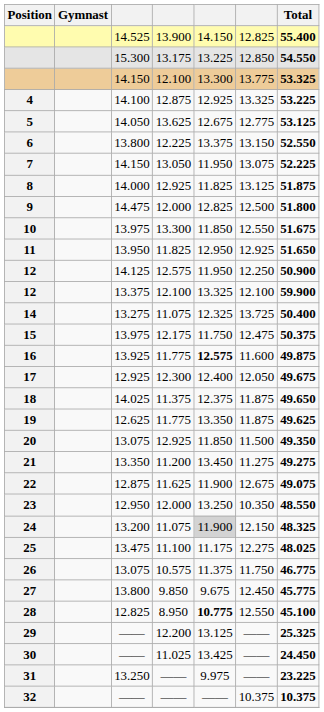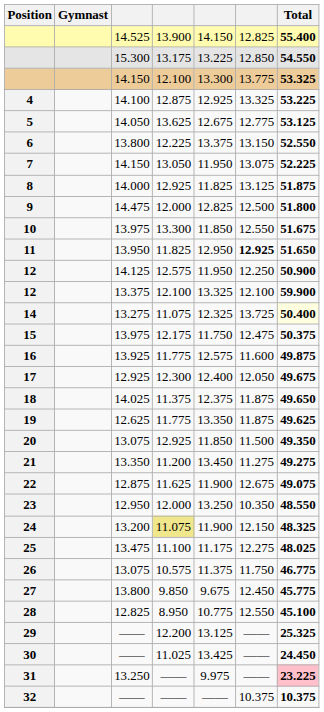(256, 249) normal -> (256, 249) bold
(298, 313) no background -> (298, 313) lightyellow background
(215, 356) bold -> (215, 356) normal
(173, 526) no background -> (173, 526) khaki background
(215, 526) lightgrey background -> (215, 526) no background
(215, 611) bold -> (215, 611) normal
(298, 675) no background -> (298, 675) pink background
